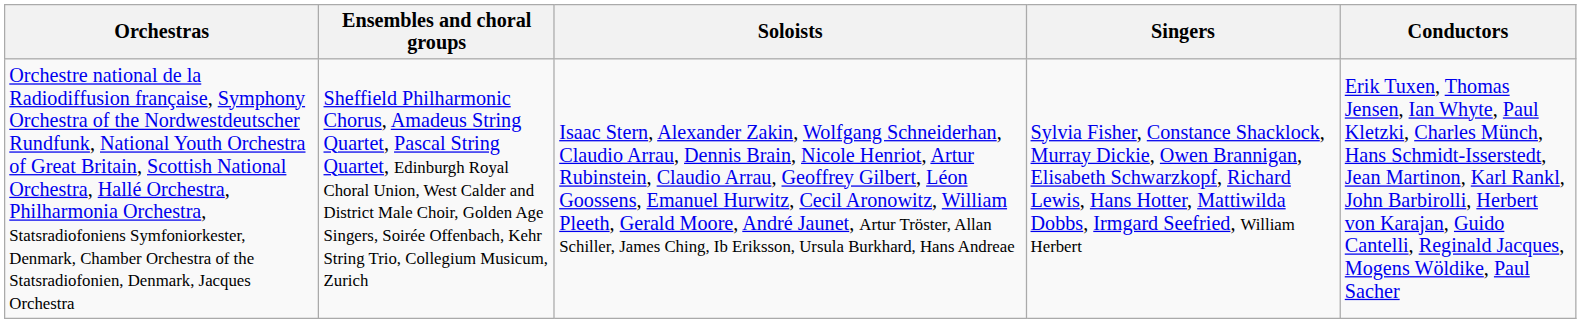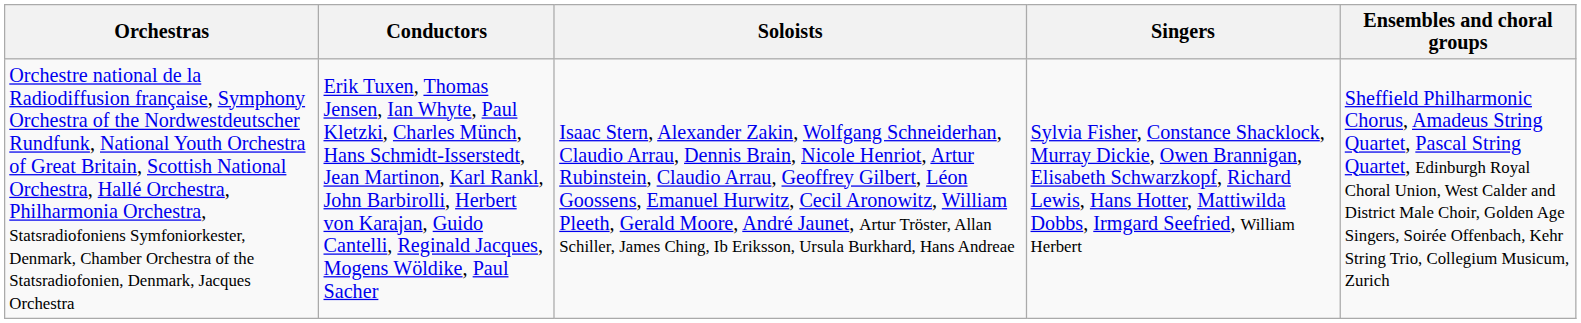columns swapped: (1458, 31) <-> (437, 31)
